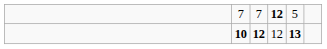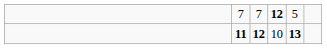(241, 33) 10 -> (241, 33) 11
(277, 33) 12 -> (277, 33) 10
